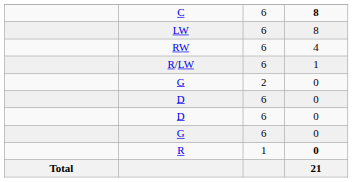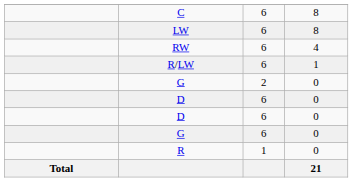(316, 13) bold -> (316, 13) normal
(316, 151) bold -> (316, 151) normal
